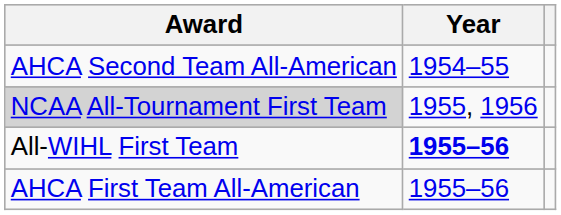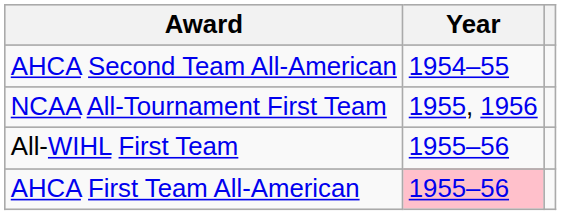(199, 106) lightgrey background -> (199, 106) no background
(459, 147) bold -> (459, 147) normal
(459, 188) no background -> (459, 188) pink background
